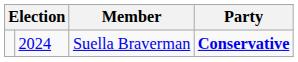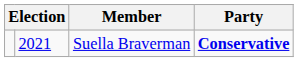(35, 43) 2024 -> (35, 43) 2021
